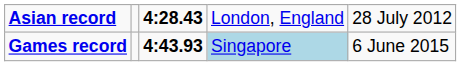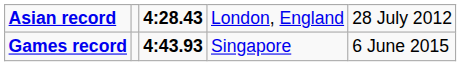(251, 46) lightblue background -> (251, 46) no background
